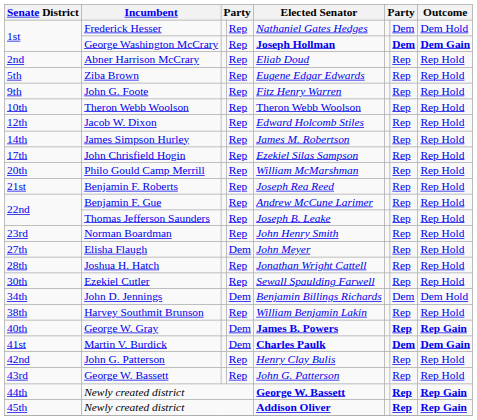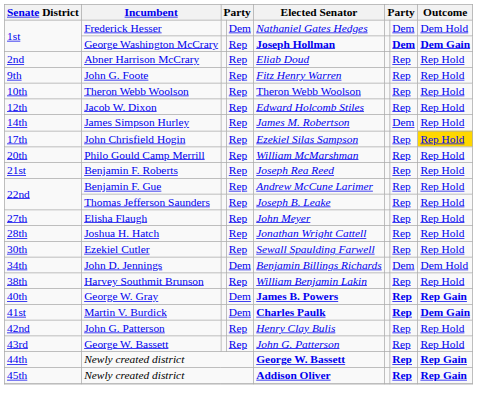(238, 28) Rep -> (240, 28) Dem
- row: (14, 75)
(402, 138) Rep -> (403, 123) Dem
(442, 154) no background -> (442, 138) gold background
- row: (17, 233)
(240, 249) Dem -> (238, 217) Rep
(404, 344) Dem -> (402, 312) Rep
